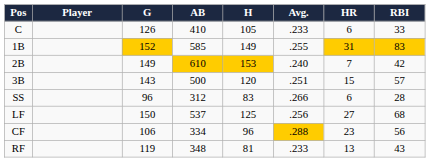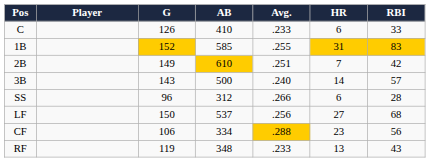- column: (248, 13)
(299, 64) .240 -> (281, 64) .251
(299, 81) .251 -> (281, 81) .240
(349, 81) 15 -> (339, 81) 14
